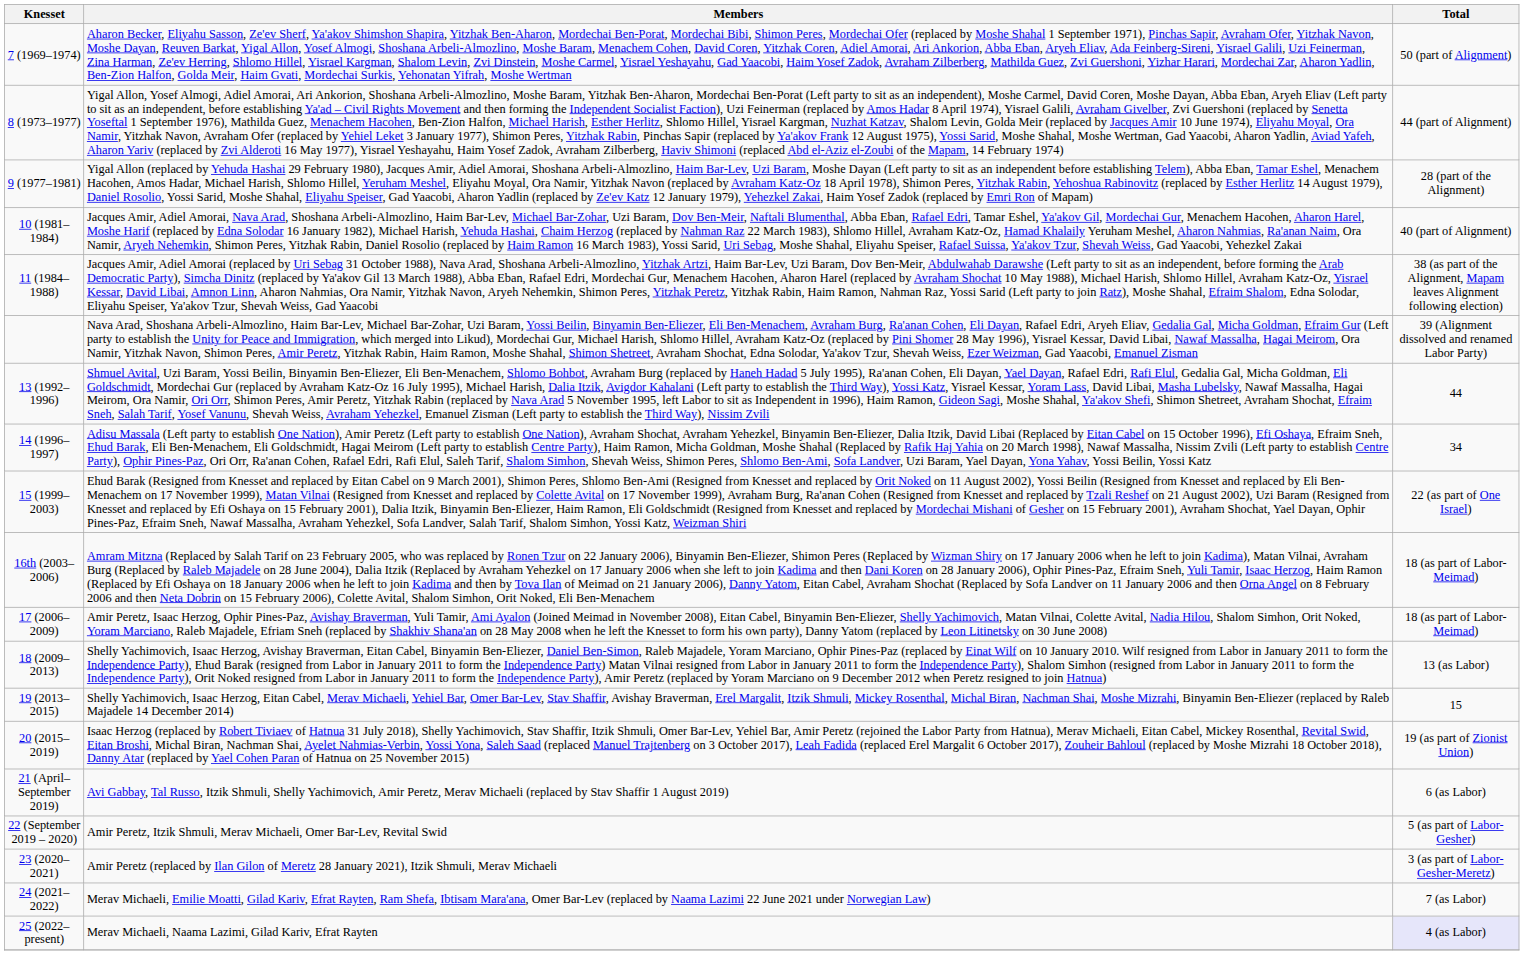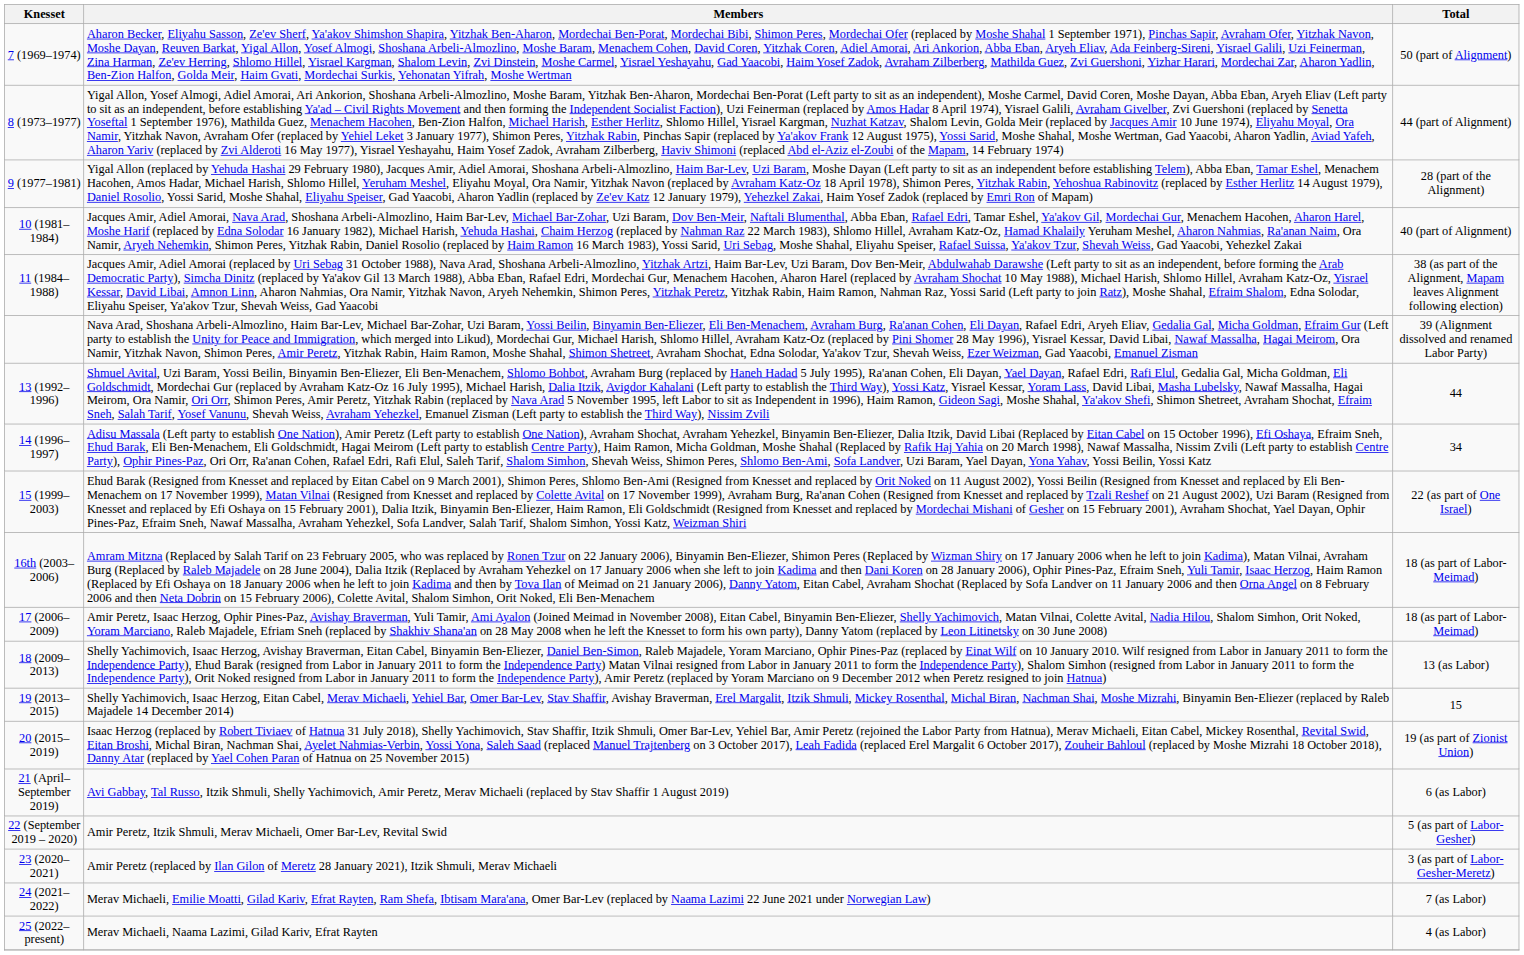(1456, 932) lavender background -> (1456, 932) no background
